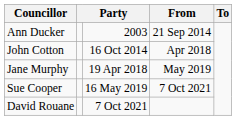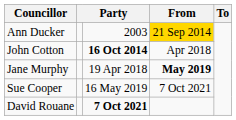(182, 32) no background -> (182, 32) gold background
(118, 50) normal -> (118, 50) bold
(187, 69) normal -> (187, 69) bold
(121, 106) normal -> (121, 106) bold
